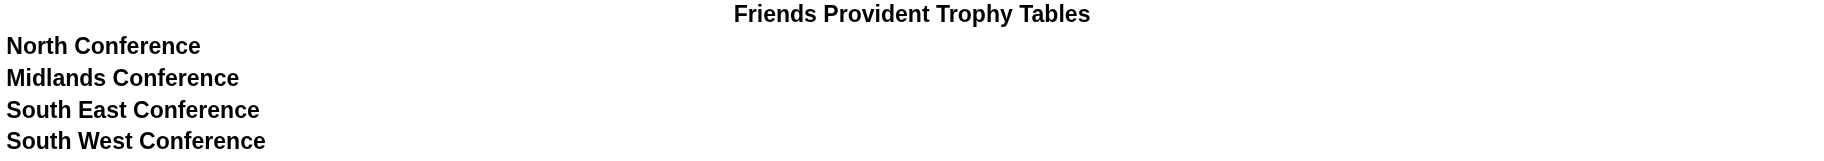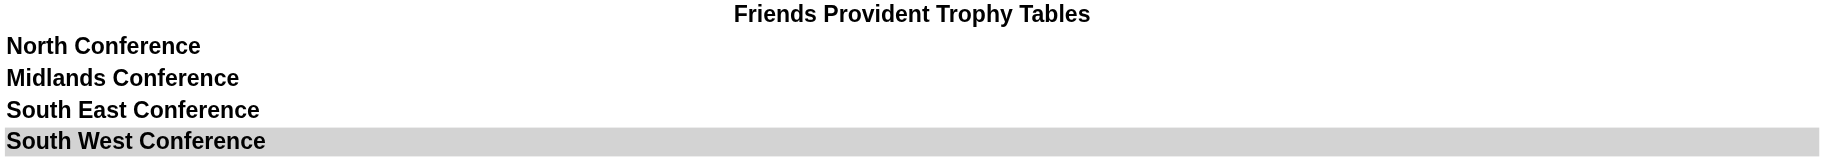(136, 141) no background -> (136, 141) lightgrey background
